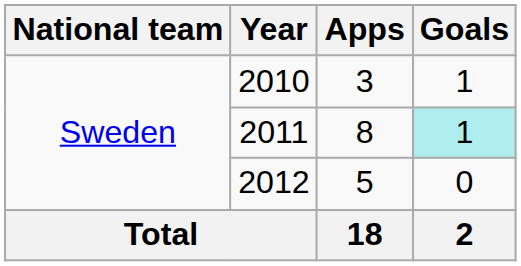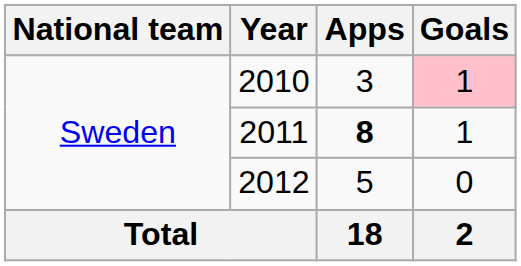(464, 81) no background -> (464, 81) pink background
(365, 132) normal -> (365, 132) bold
(464, 132) paleturquoise background -> (464, 132) no background
